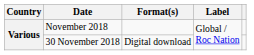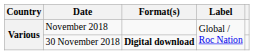(158, 42) normal -> (159, 42) bold
